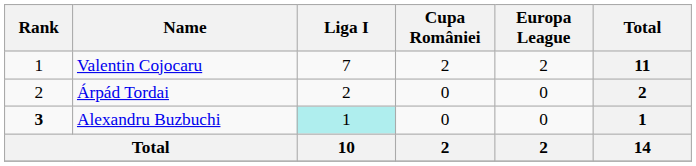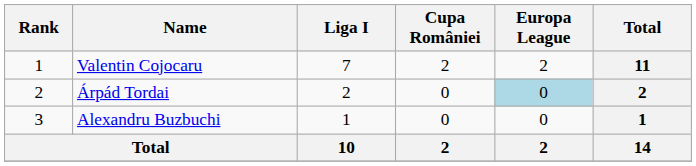(544, 92) no background -> (544, 92) lightblue background
(39, 119) bold -> (39, 119) normal
(346, 119) paleturquoise background -> (346, 119) no background
